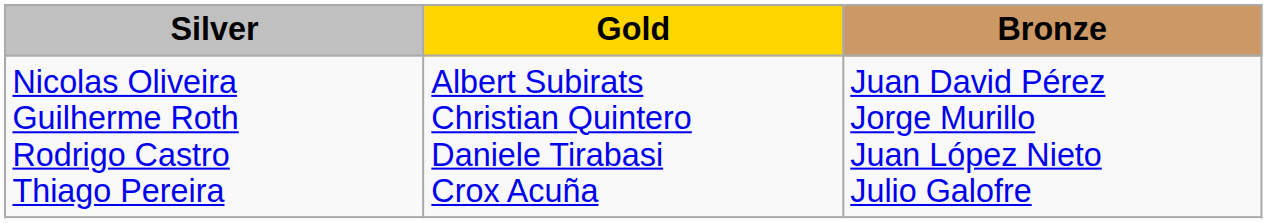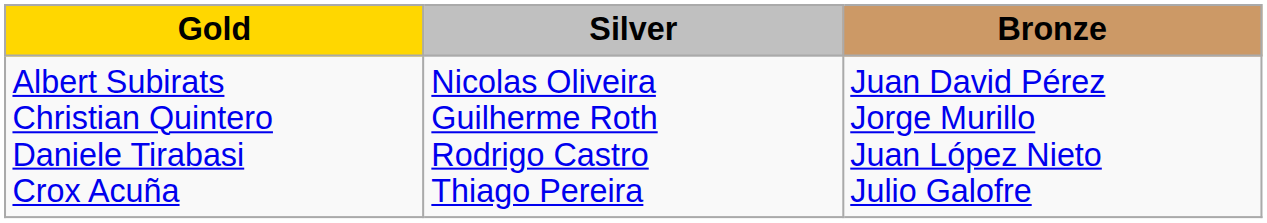columns swapped: (633, 30) <-> (214, 30)
